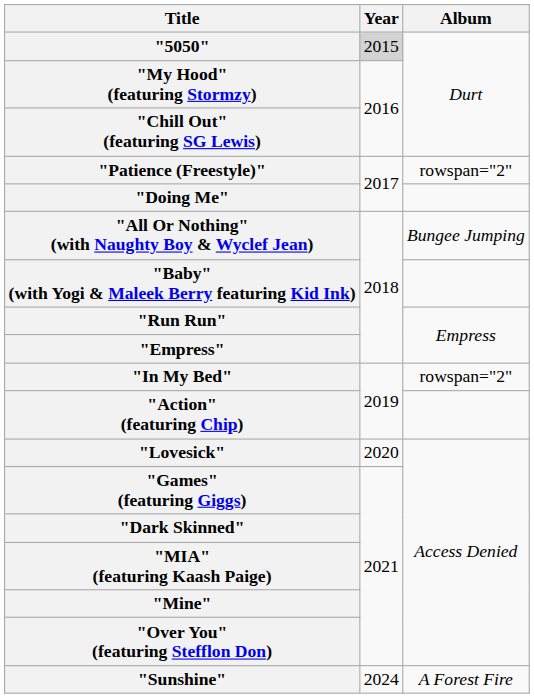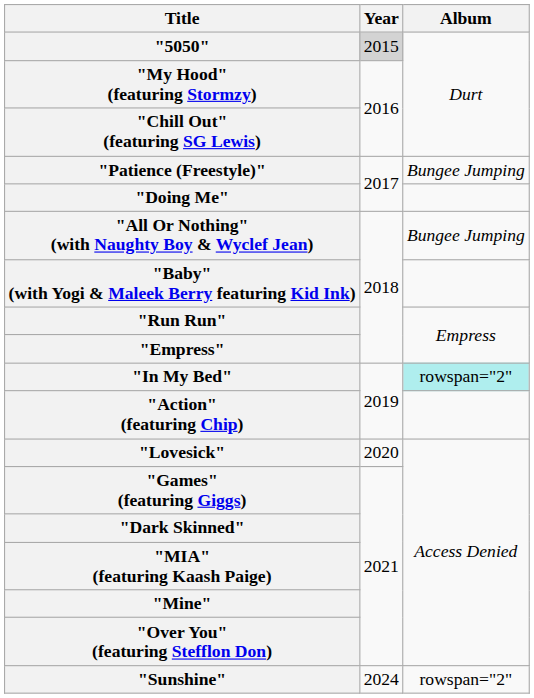(466, 169) rowspan="2" -> (466, 169) Bungee Jumping
(466, 376) no background -> (466, 376) paleturquoise background
(466, 679) A Forest Fire -> (466, 679) rowspan="2"
